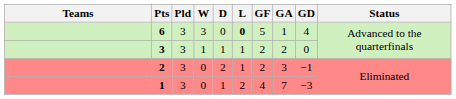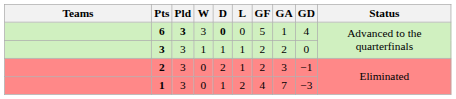(183, 31) normal -> (183, 31) bold
(223, 31) normal -> (223, 31) bold
(242, 31) bold -> (242, 31) normal
